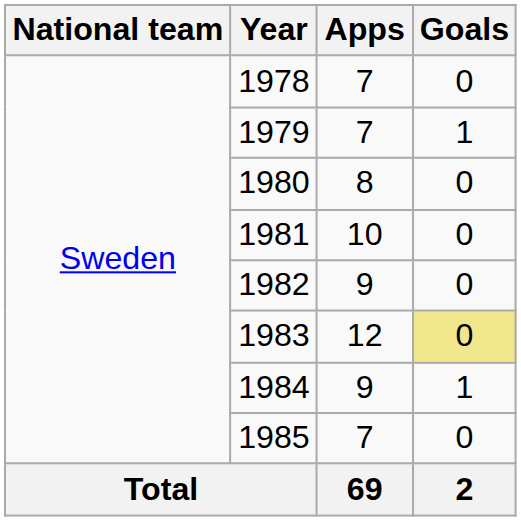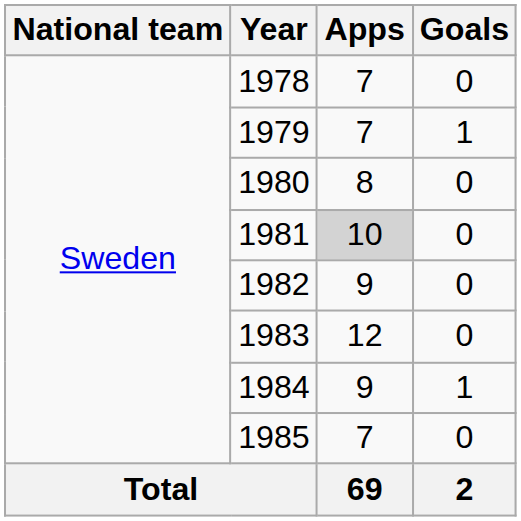(365, 234) no background -> (365, 234) lightgrey background
(464, 336) khaki background -> (464, 336) no background
